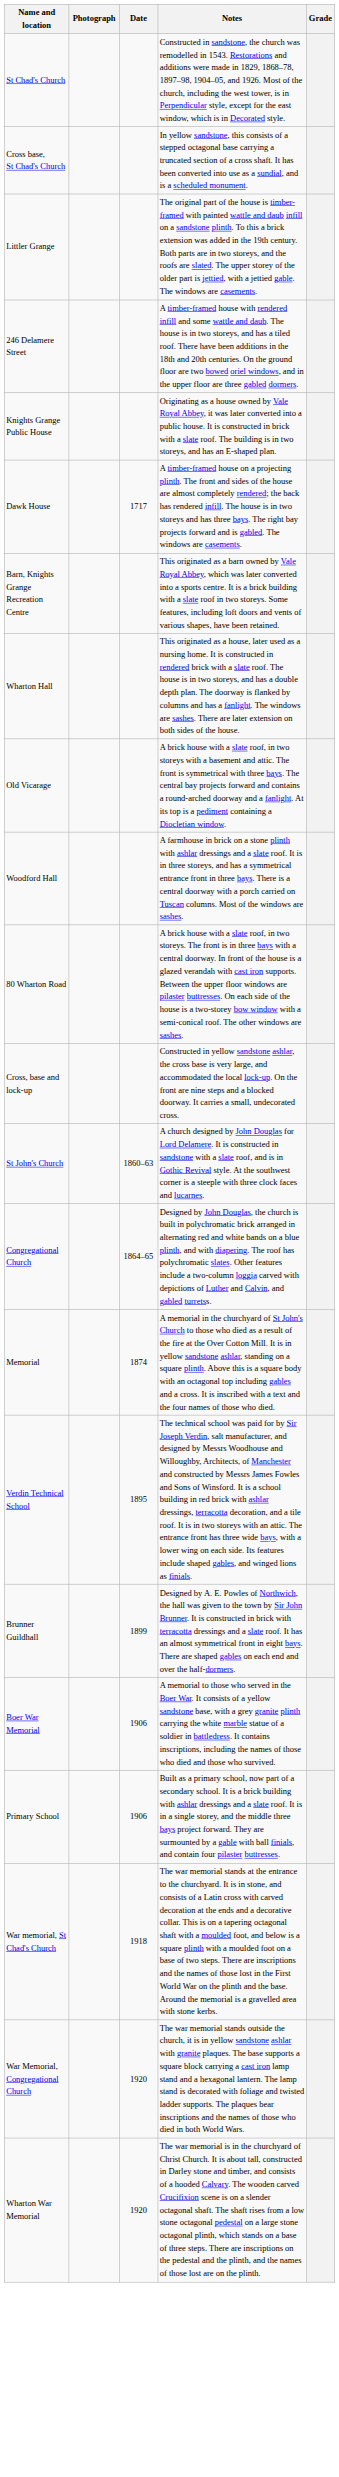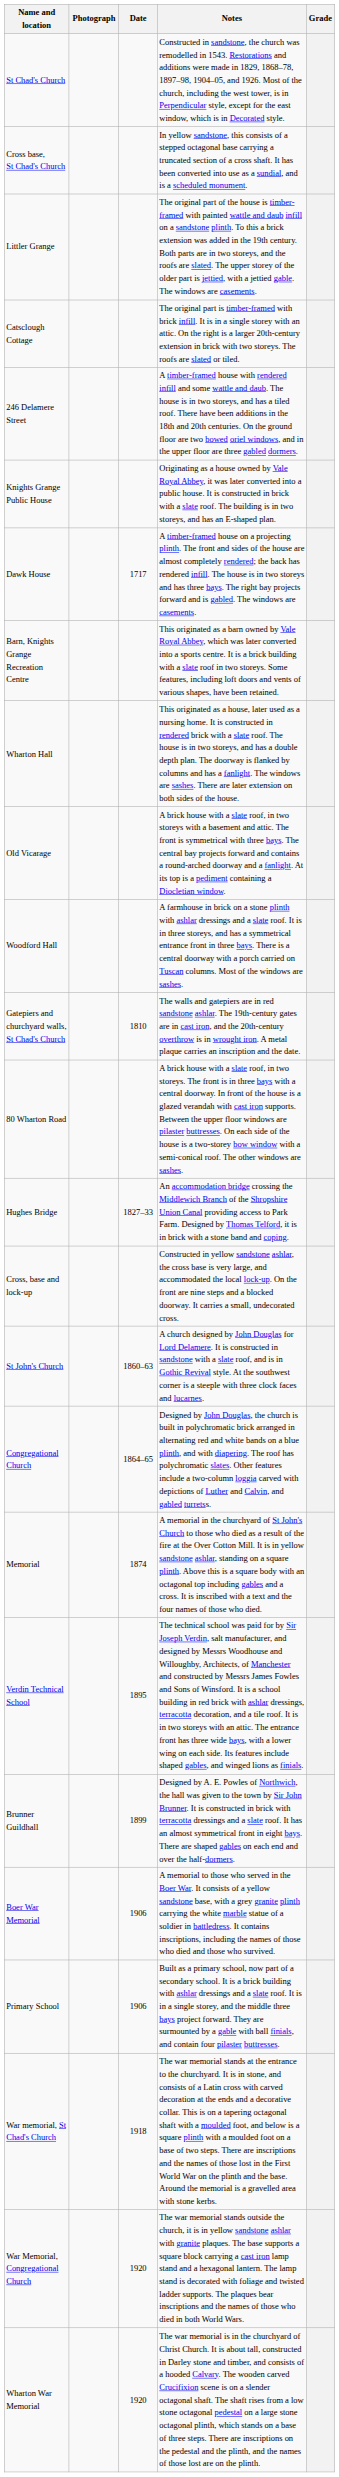+ row: (25, 333)
+ row: (36, 1026)
+ row: (32, 1212)
